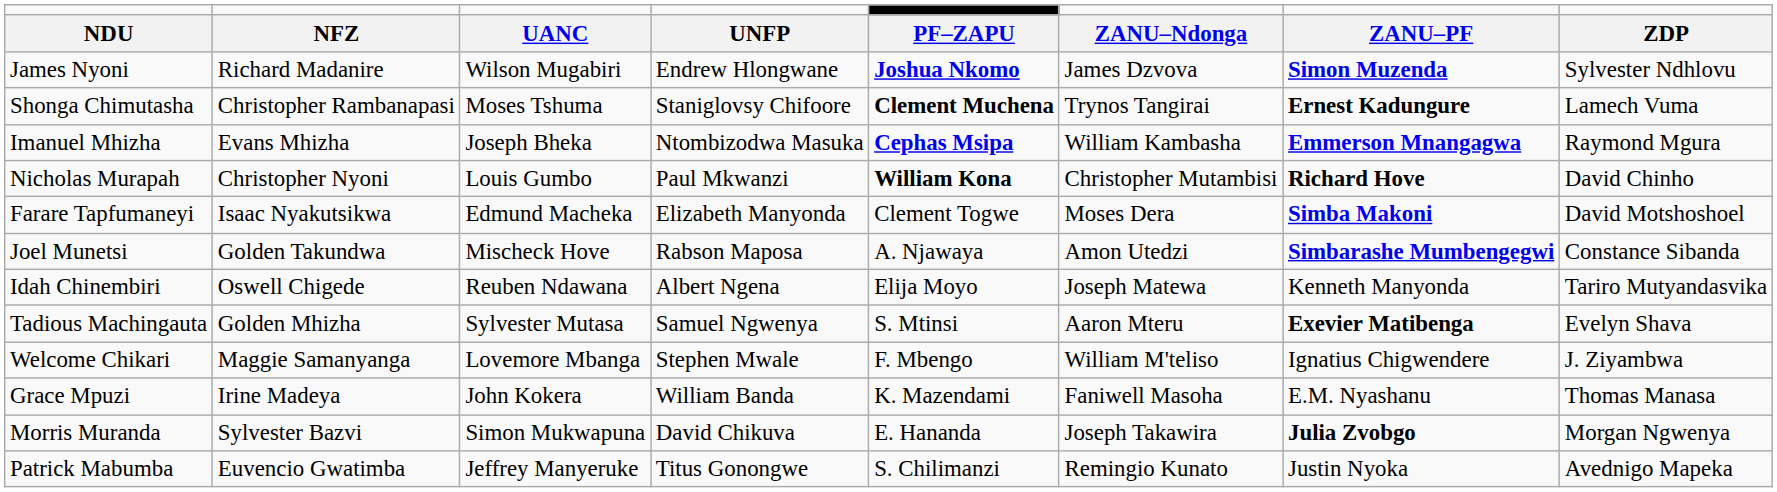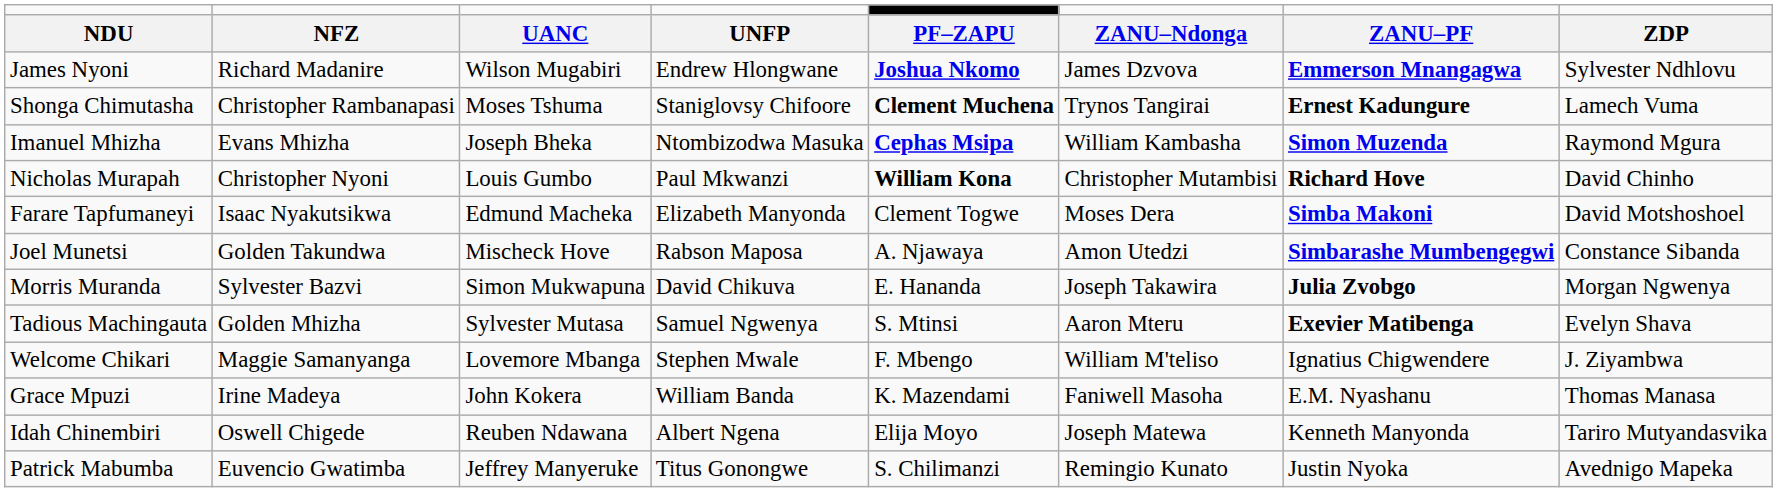(1368, 69) Simon Muzenda -> (1405, 69) Emmerson Mnangagwa
(1405, 142) Emmerson Mnangagwa -> (1368, 142) Simon Muzenda
rows swapped: (85, 432) <-> (85, 287)
